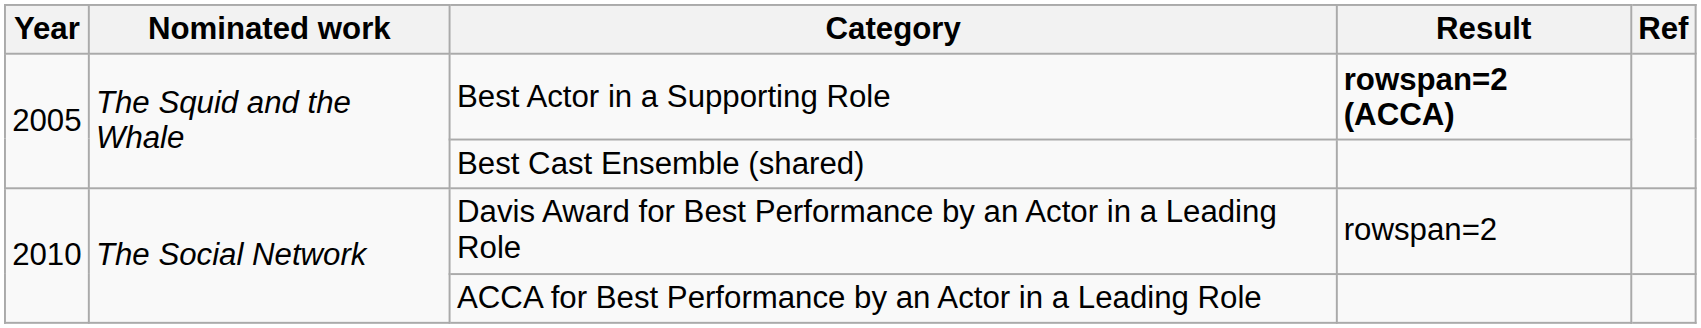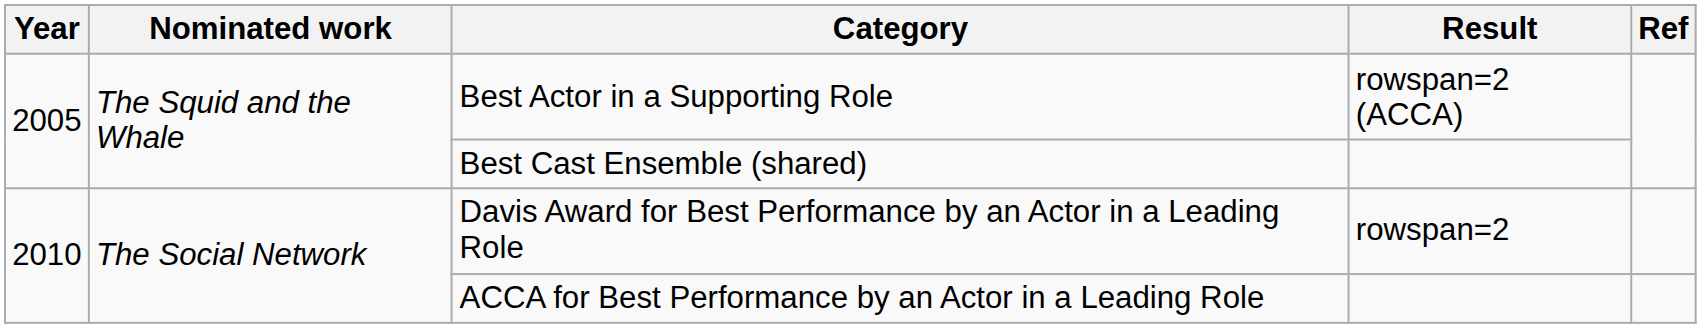(1426, 96) bold -> (1433, 96) normal
